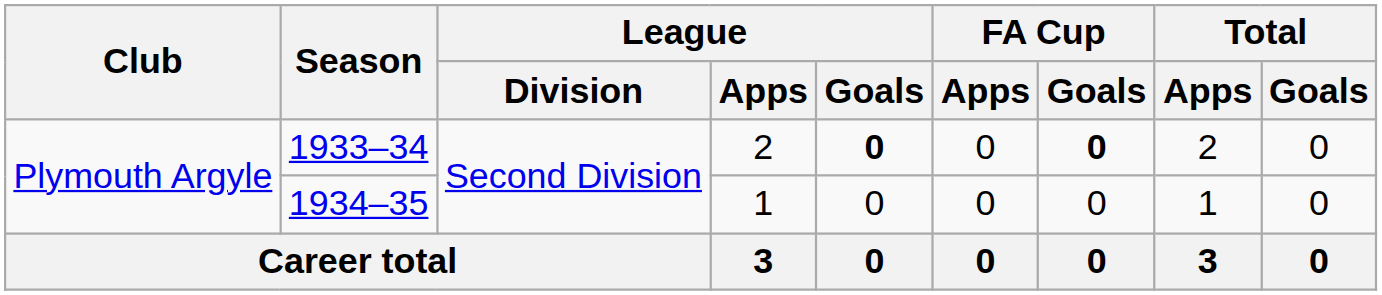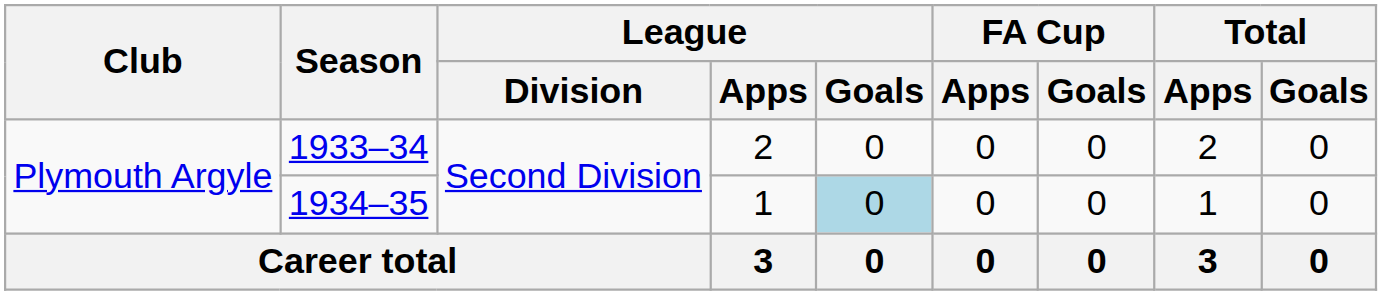(874, 146) bold -> (874, 146) normal
(1097, 146) bold -> (1097, 146) normal
(874, 203) no background -> (874, 203) lightblue background
